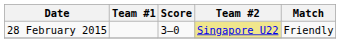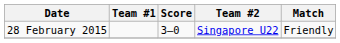(238, 30) khaki background -> (238, 30) no background
